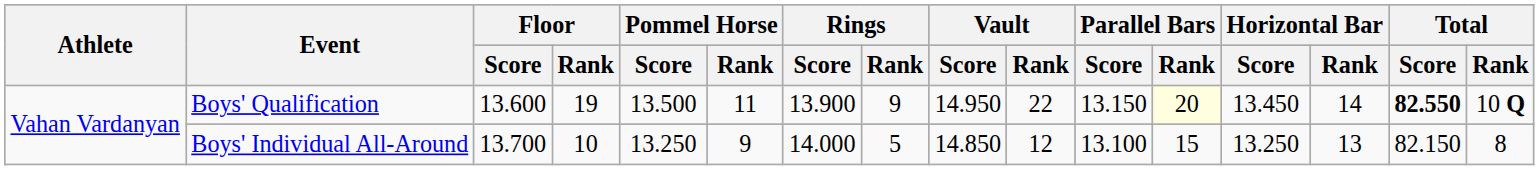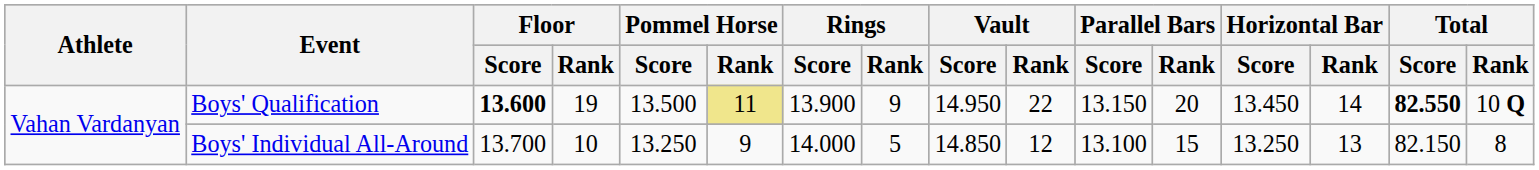(513, 104) normal -> (513, 104) bold
(745, 104) no background -> (745, 104) khaki background
(1187, 104) lightyellow background -> (1187, 104) no background
